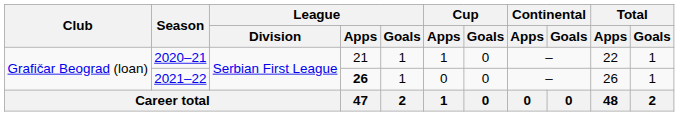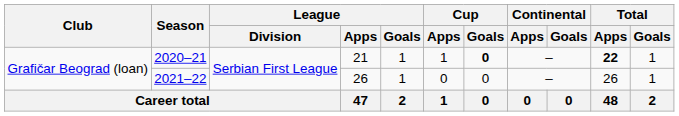(485, 57) normal -> (485, 57) bold
(610, 57) normal -> (610, 57) bold
(360, 79) bold -> (360, 79) normal
